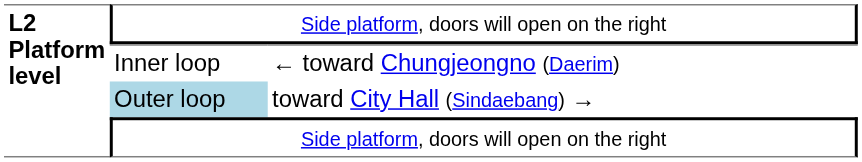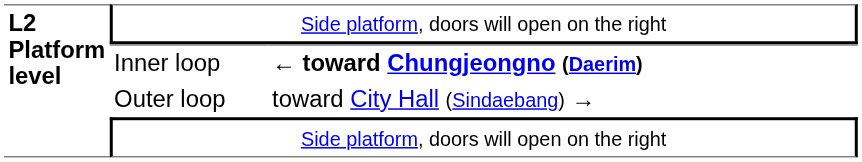(446, 63) normal -> (457, 63) bold
(170, 99) lightblue background -> (170, 99) no background
